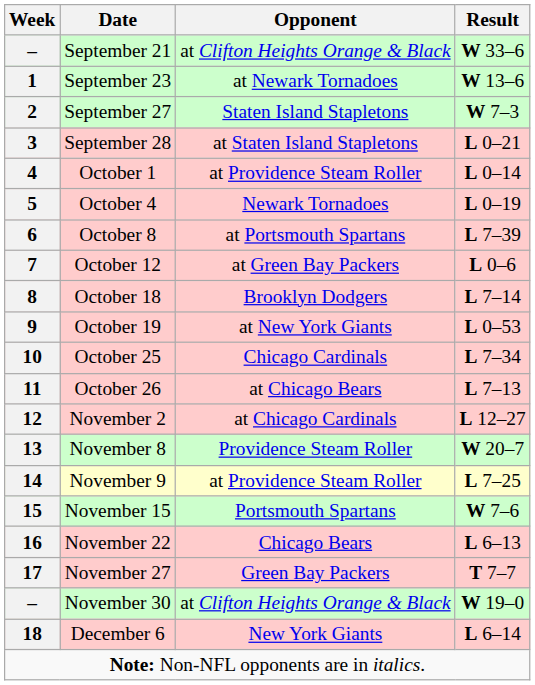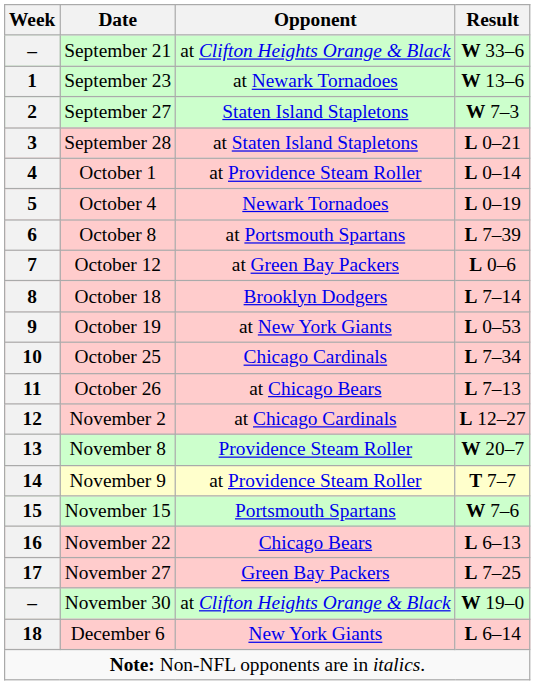(493, 480) L 7–25 -> (493, 480) T 7–7
(493, 572) T 7–7 -> (493, 572) L 7–25
